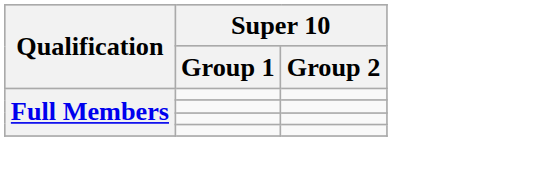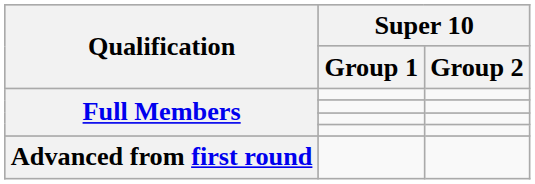+ row: (162, 156)
